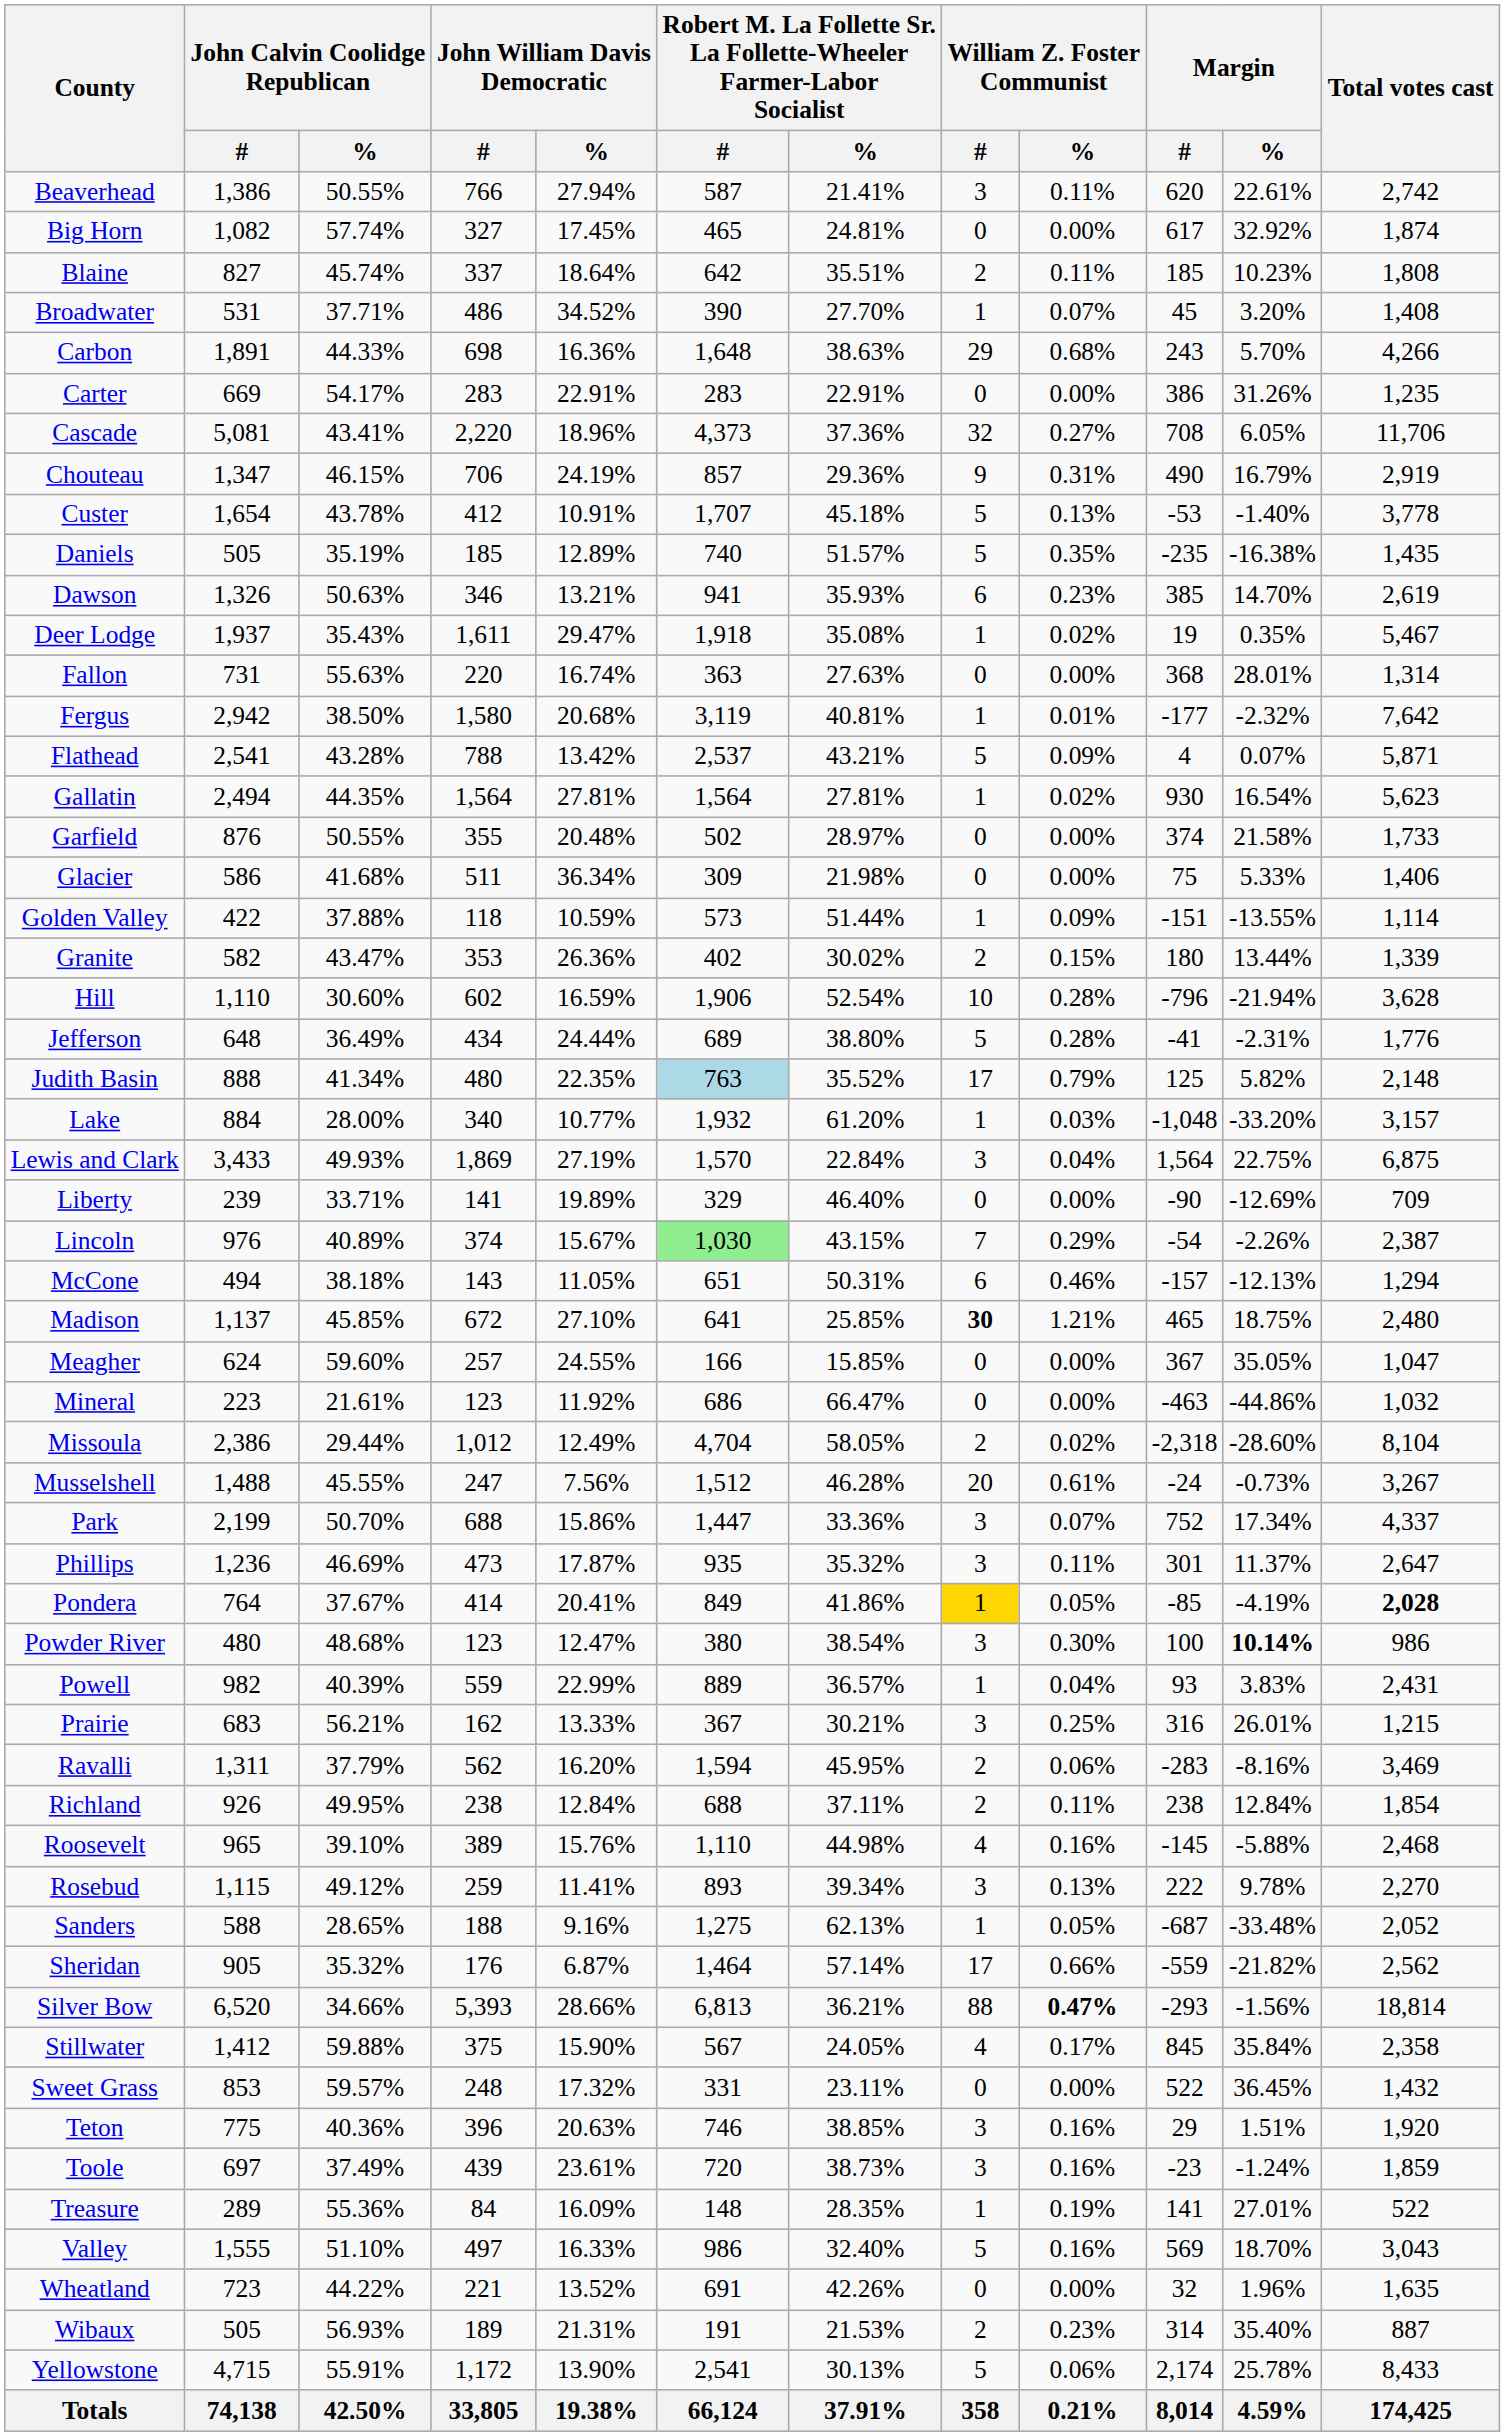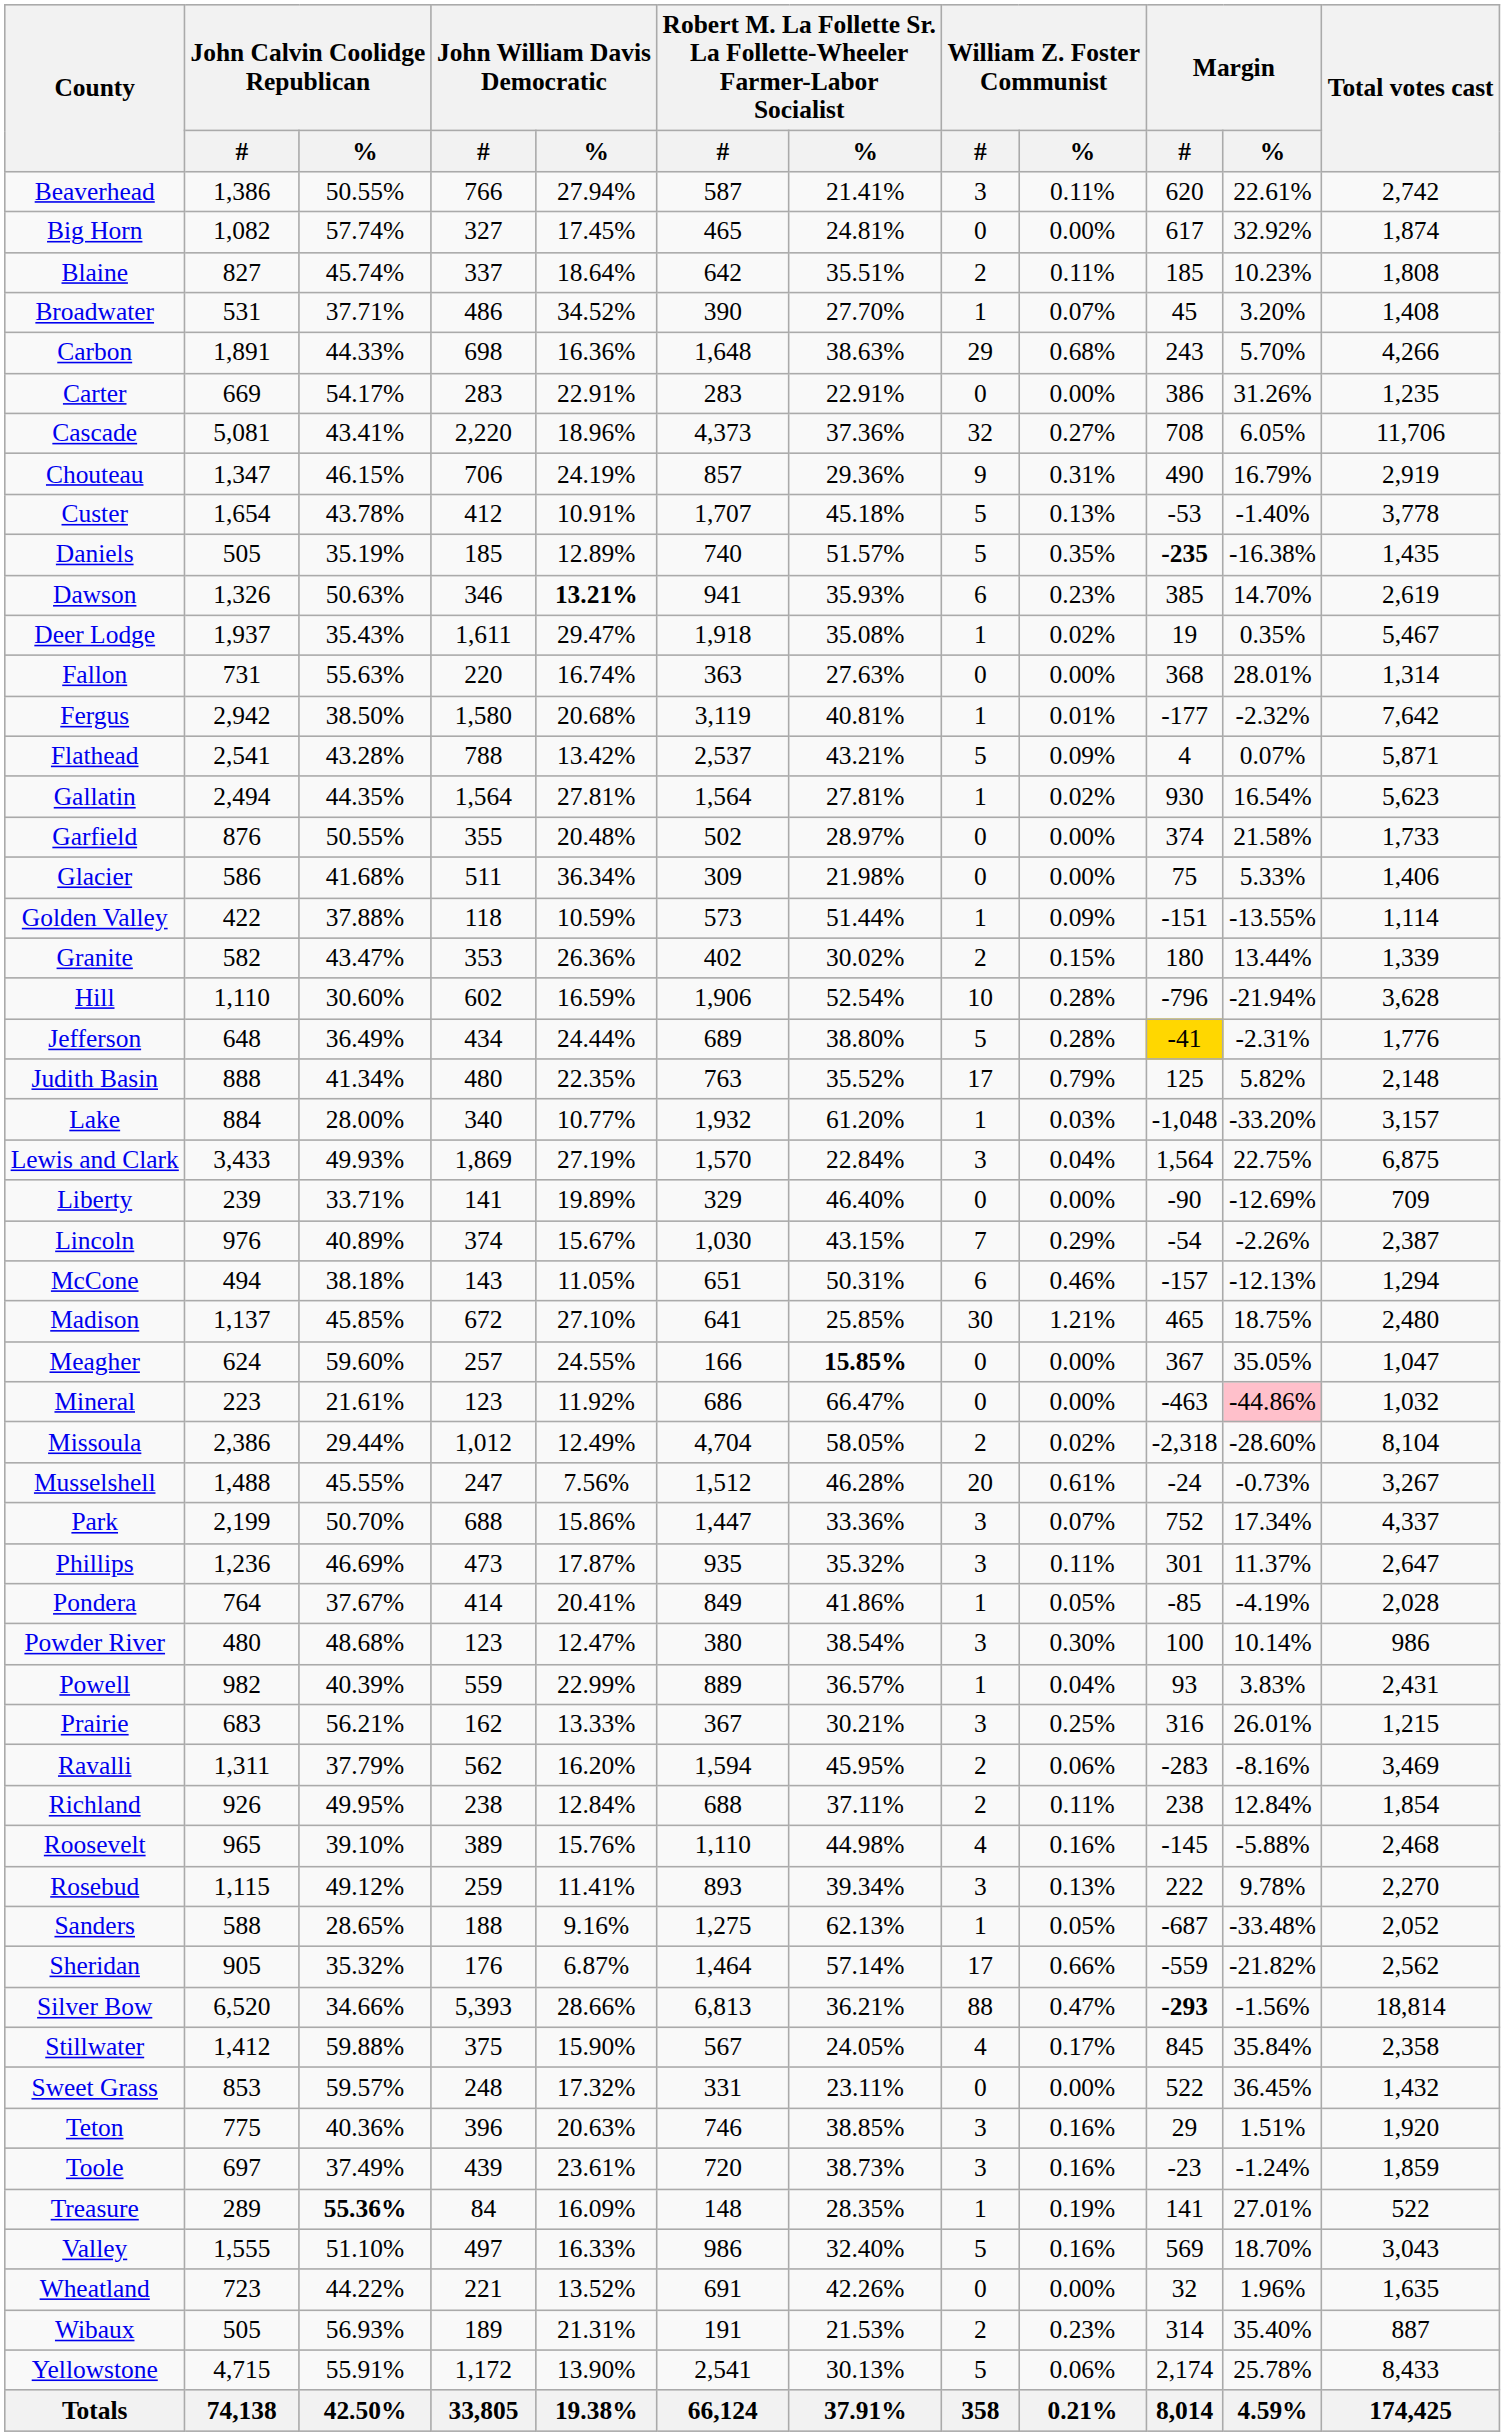(1185, 554) normal -> (1185, 554) bold
(596, 594) normal -> (596, 594) bold
(1185, 1038) no background -> (1185, 1038) gold background
(723, 1078) lightblue background -> (723, 1078) no background
(723, 1240) lightgreen background -> (723, 1240) no background
(980, 1320) bold -> (980, 1320) normal
(865, 1361) normal -> (865, 1361) bold
(1273, 1401) no background -> (1273, 1401) pink background
(980, 1603) gold background -> (980, 1603) no background
(1411, 1603) bold -> (1411, 1603) normal
(1273, 1643) bold -> (1273, 1643) normal
(1082, 2006) bold -> (1082, 2006) normal
(1185, 2006) normal -> (1185, 2006) bold
(365, 2208) normal -> (365, 2208) bold
